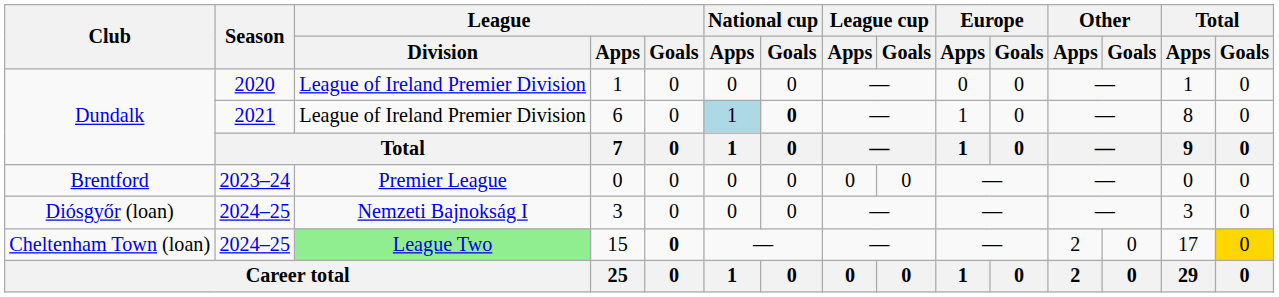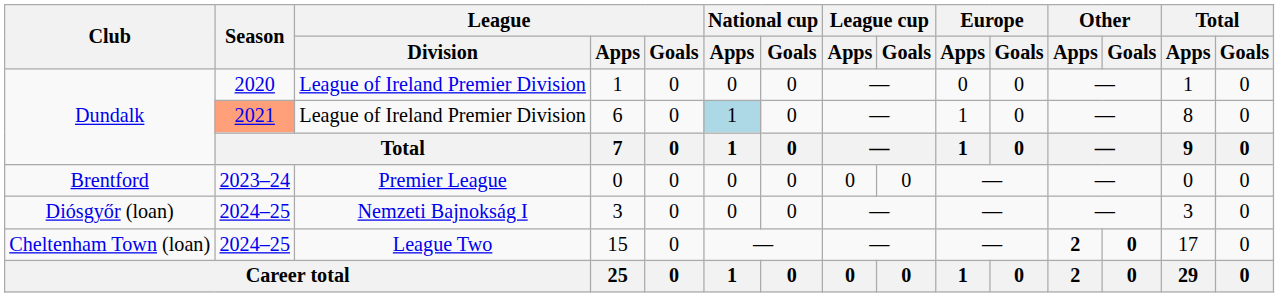(255, 116) no background -> (255, 116) lightsalmon background
(792, 116) bold -> (792, 116) normal
(443, 244) lightgreen background -> (443, 244) no background
(674, 244) bold -> (674, 244) normal
(1075, 244) normal -> (1075, 244) bold
(1132, 244) normal -> (1132, 244) bold
(1244, 244) gold background -> (1244, 244) no background
